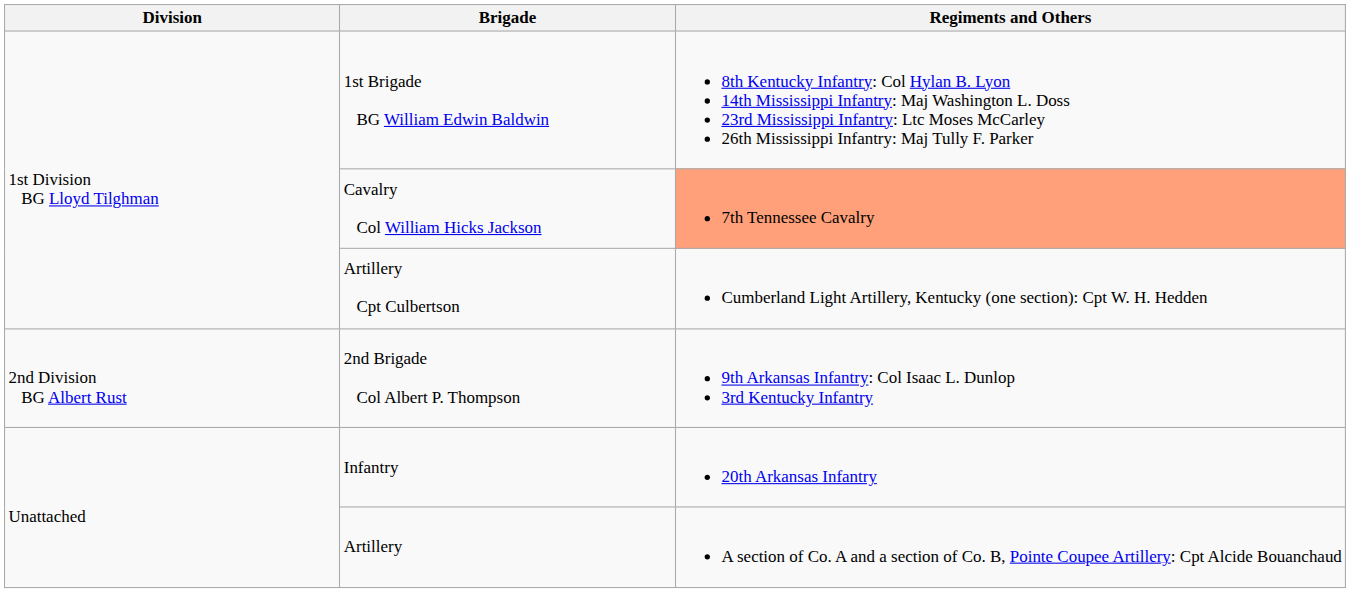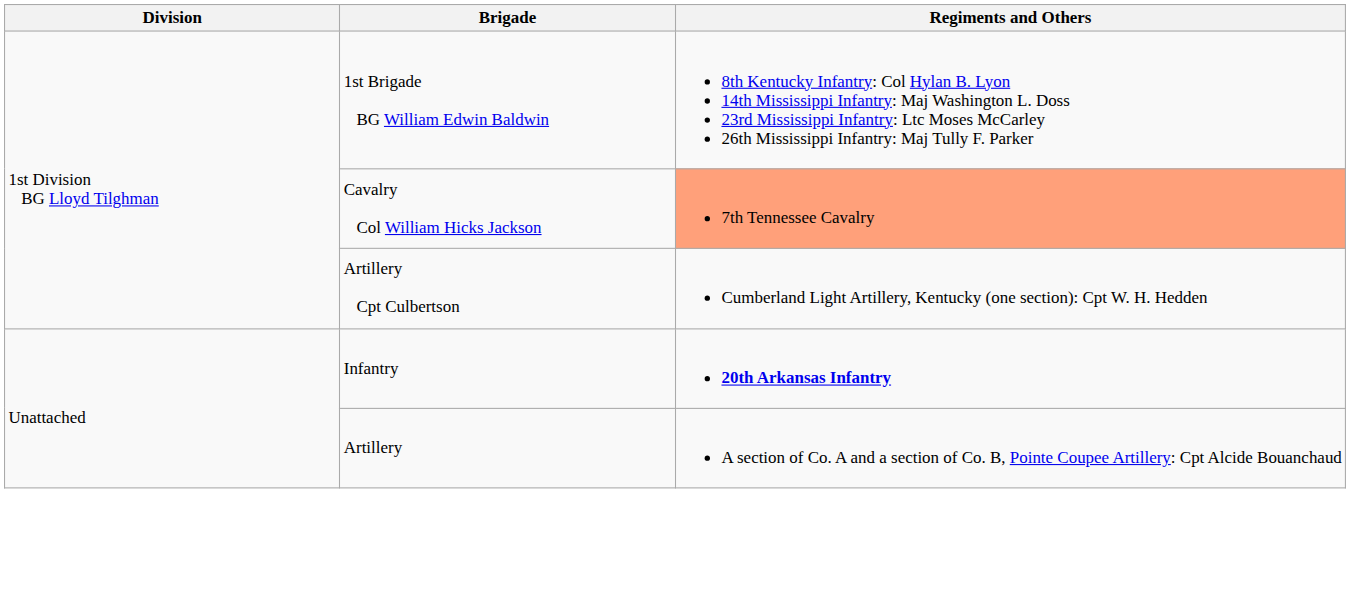- row: (432, 377)
(1010, 477) normal -> (1010, 378) bold
